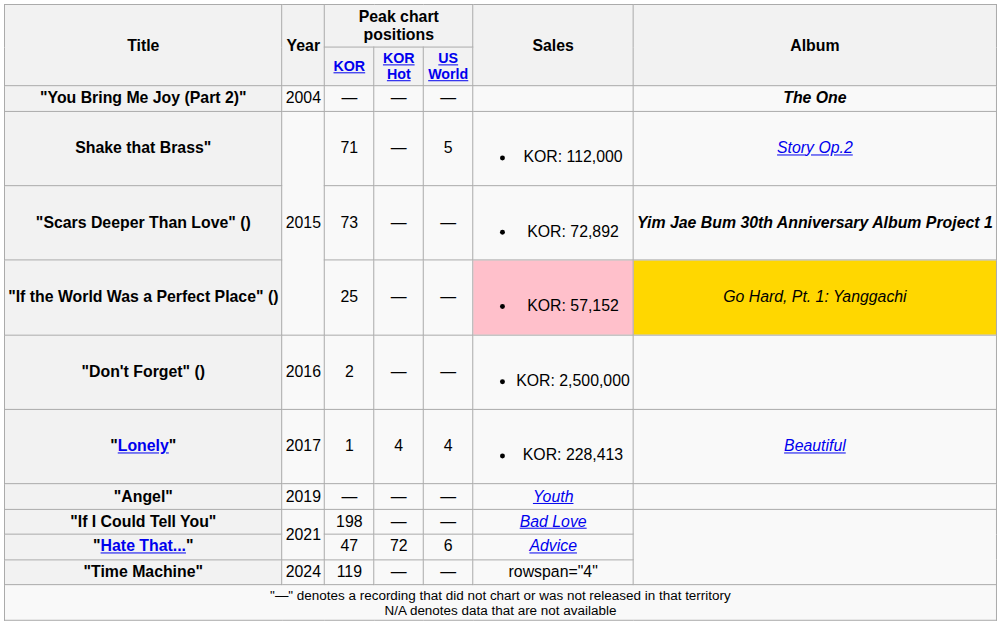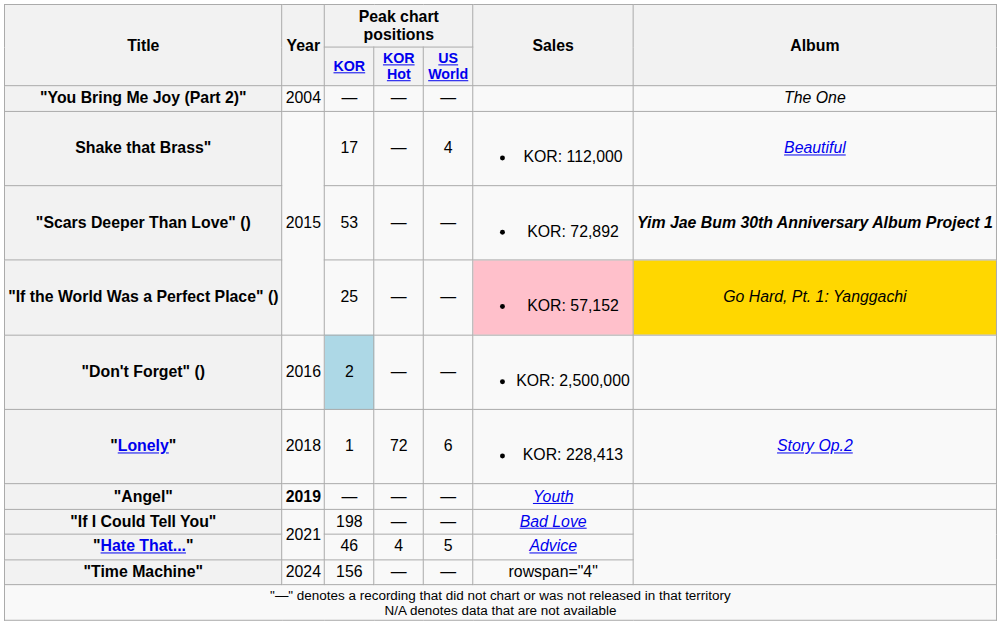(815, 98) bold -> (815, 98) normal
(349, 148) 71 -> (349, 148) 17
(448, 148) 5 -> (448, 148) 4
(815, 148) Story Op.2 -> (815, 148) Beautiful
(349, 222) 73 -> (349, 222) 53
(349, 372) no background -> (349, 372) lightblue background
(303, 446) 2017 -> (303, 446) 2018
(399, 446) 4 -> (399, 446) 72
(448, 446) 4 -> (448, 446) 6
(815, 446) Beautiful -> (815, 446) Story Op.2
(303, 496) normal -> (303, 496) bold
(349, 546) 47 -> (349, 546) 46
(399, 546) 72 -> (399, 546) 4
(448, 546) 6 -> (448, 546) 5
(349, 571) 119 -> (349, 571) 156
